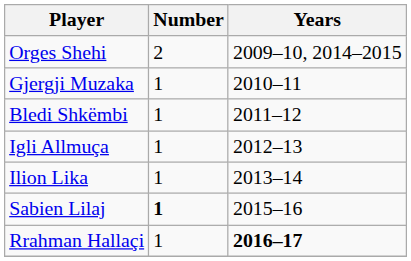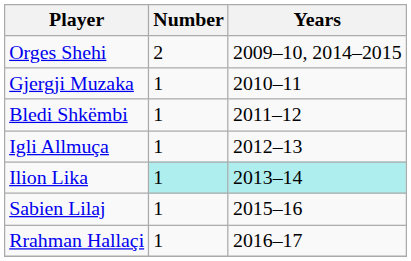(158, 177) no background -> (158, 177) paleturquoise background
(268, 177) no background -> (268, 177) paleturquoise background
(158, 209) bold -> (158, 209) normal
(268, 240) bold -> (268, 240) normal
